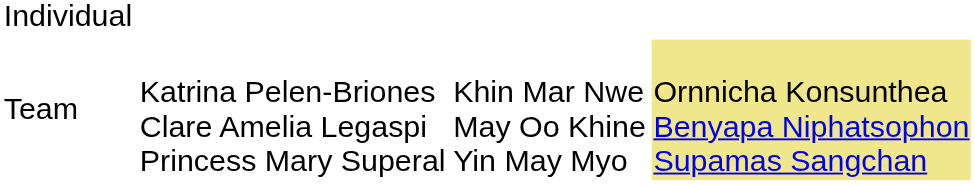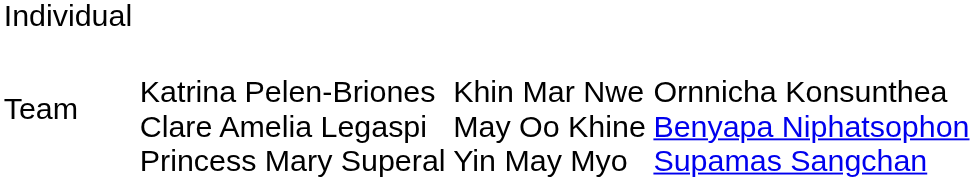(811, 126) khaki background -> (811, 126) no background
